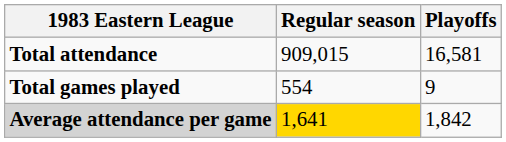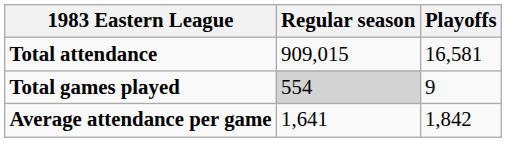(297, 86) no background -> (297, 86) lightgrey background
(140, 119) lightgrey background -> (140, 119) no background
(304, 119) gold background -> (304, 119) no background
